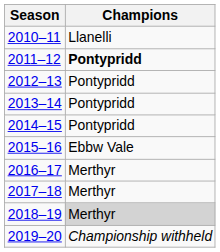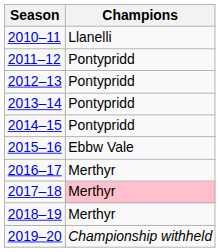(105, 59) bold -> (102, 59) normal
(92, 192) no background -> (92, 192) pink background
(92, 214) lightgrey background -> (92, 214) no background
